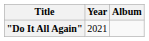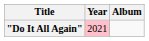(97, 28) no background -> (97, 28) pink background
